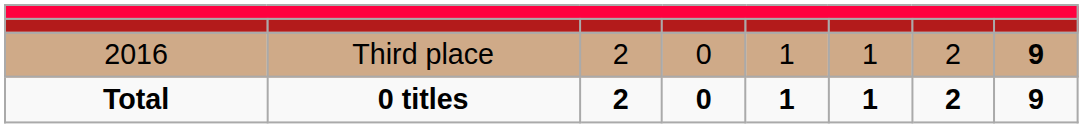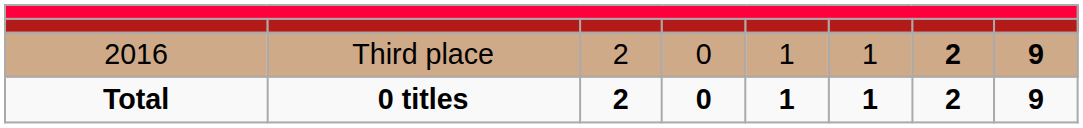(953, 55) normal -> (953, 55) bold
